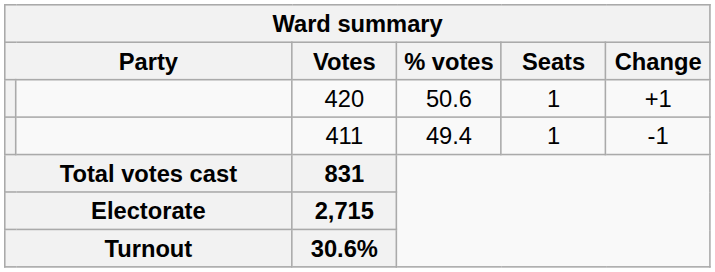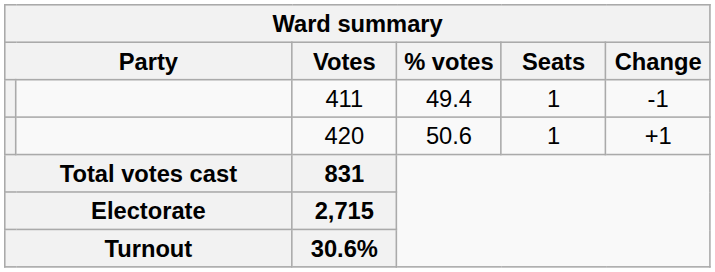rows swapped: (344, 99) <-> (344, 136)
